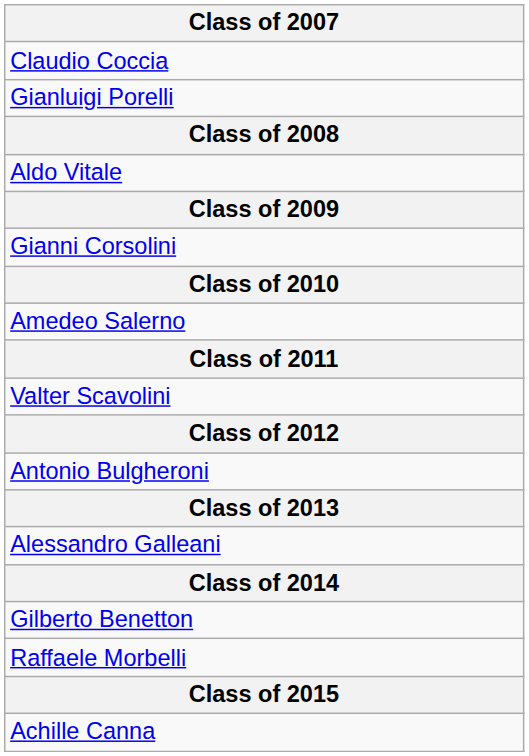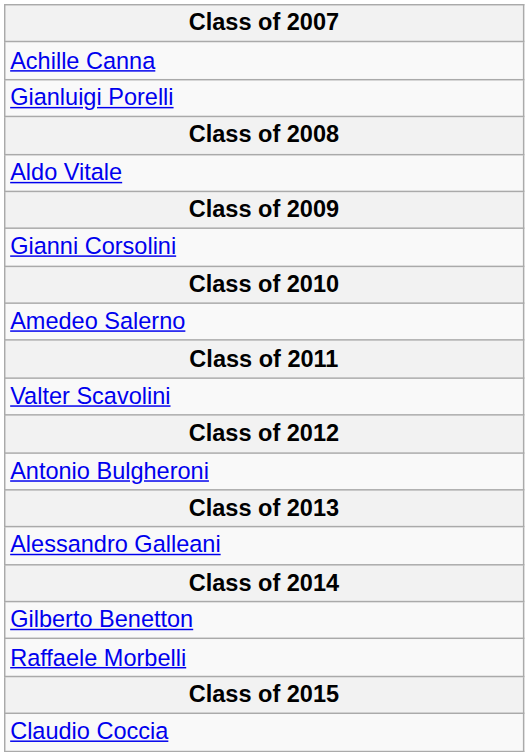(89, 60) Claudio Coccia -> (83, 60) Achille Canna
(83, 731) Achille Canna -> (89, 731) Claudio Coccia
